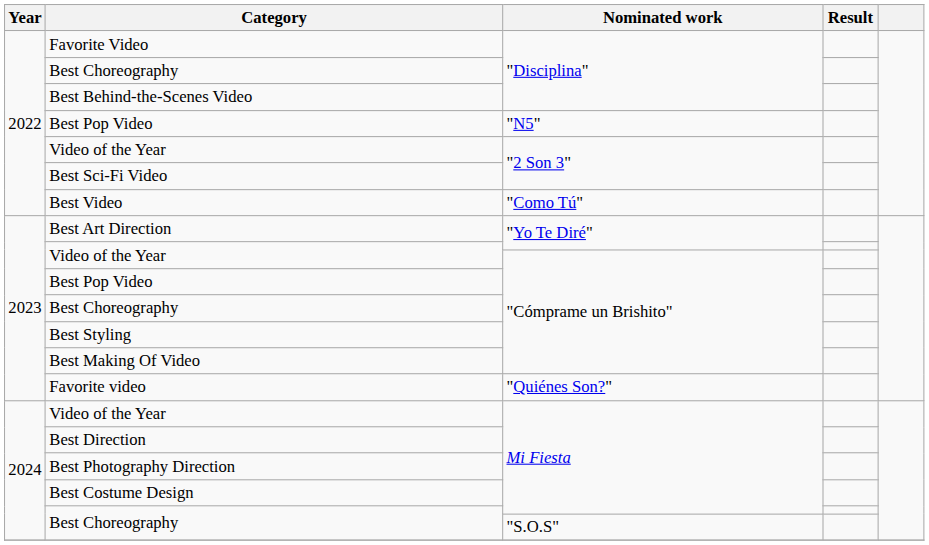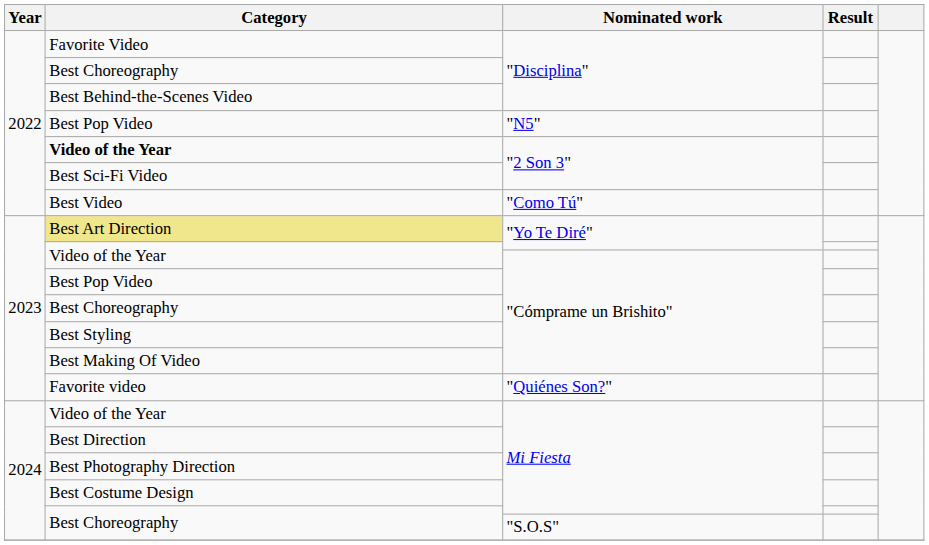(107, 149) normal -> (110, 149) bold
(110, 228) no background -> (110, 228) khaki background
